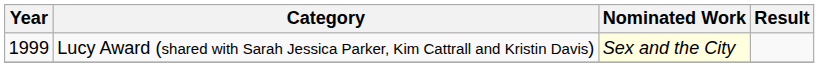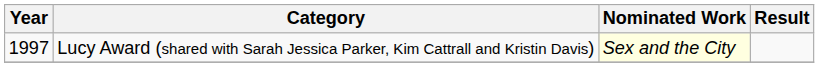(29, 47) 1999 -> (29, 47) 1997
